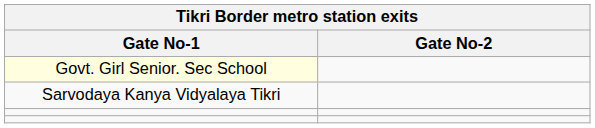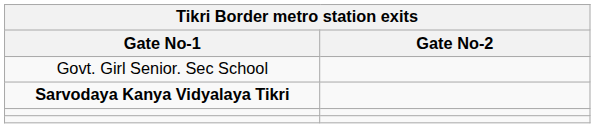(161, 69) lightyellow background -> (162, 69) no background
(161, 95) normal -> (162, 95) bold
